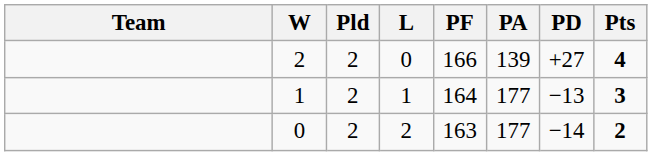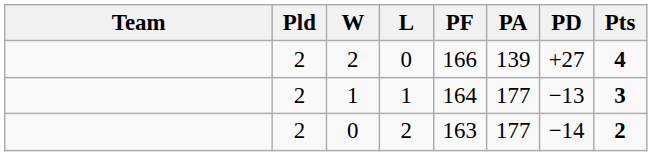columns swapped: (353, 22) <-> (299, 22)
